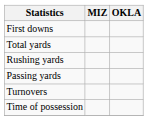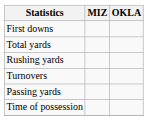rows swapped: (34, 76) <-> (27, 91)
